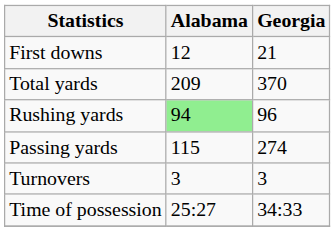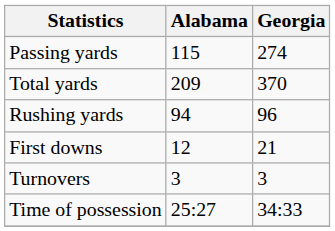rows swapped: (56, 52) <-> (63, 146)
(181, 115) lightgreen background -> (181, 115) no background
